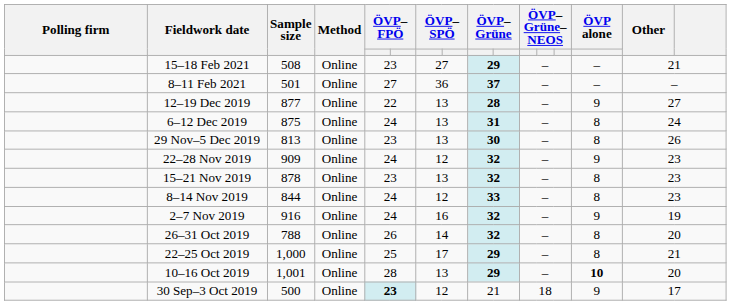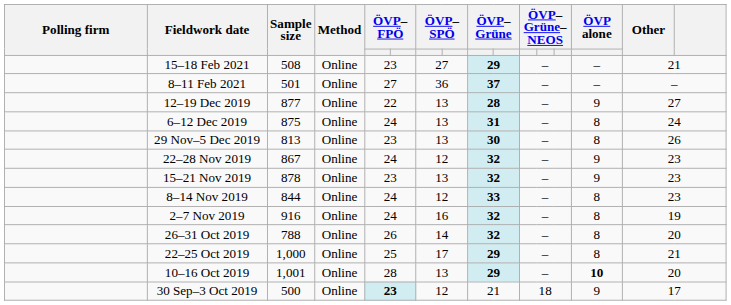(291, 159) 909 -> (291, 159) 867
(597, 178) 8 -> (597, 178) 9
(597, 216) 9 -> (597, 216) 8
